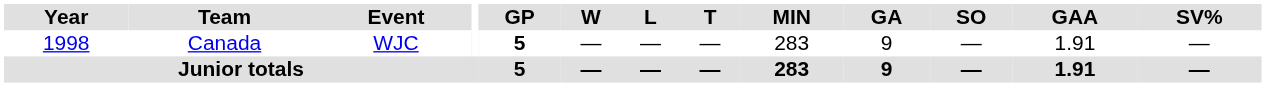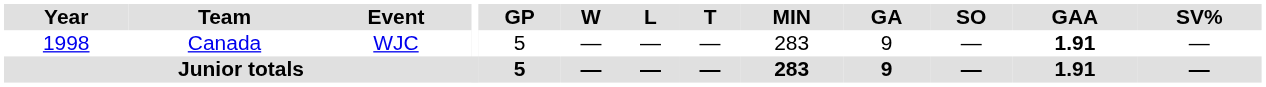(520, 43) bold -> (520, 43) normal
(1075, 43) normal -> (1075, 43) bold
